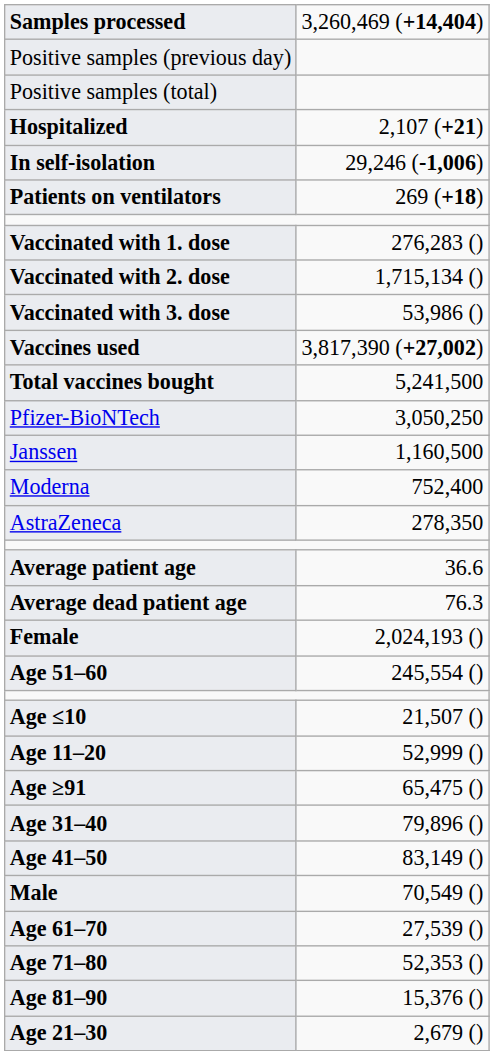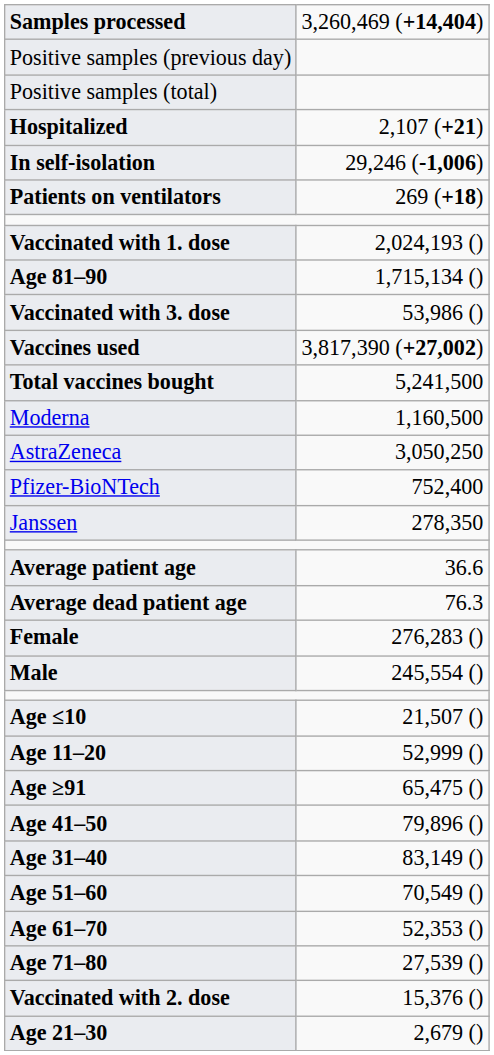(437, 242) 276,283 () -> (429, 242) 2,024,193 ()
(120, 277) Vaccinated with 2. dose -> (59, 277) Age 81–90
(85, 417) Pfizer-BioNTech -> (50, 417) Moderna
(439, 417) 3,050,250 -> (439, 417) 1,160,500
(44, 452) Janssen -> (66, 452) AstraZeneca
(439, 452) 1,160,500 -> (439, 452) 3,050,250
(50, 487) Moderna -> (85, 487) Pfizer-BioNTech
(66, 522) AstraZeneca -> (44, 522) Janssen
(429, 637) 2,024,193 () -> (437, 637) 276,283 ()
(59, 672) Age 51–60 -> (34, 672) Male
(59, 822) Age 31–40 -> (59, 822) Age 41–50
(59, 857) Age 41–50 -> (59, 857) Age 31–40
(34, 892) Male -> (59, 892) Age 51–60
(443, 927) 27,539 () -> (443, 927) 52,353 ()
(443, 962) 52,353 () -> (443, 962) 27,539 ()
(59, 998) Age 81–90 -> (120, 998) Vaccinated with 2. dose
